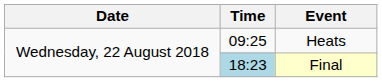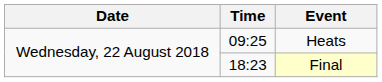(248, 64) lightblue background -> (248, 64) no background
